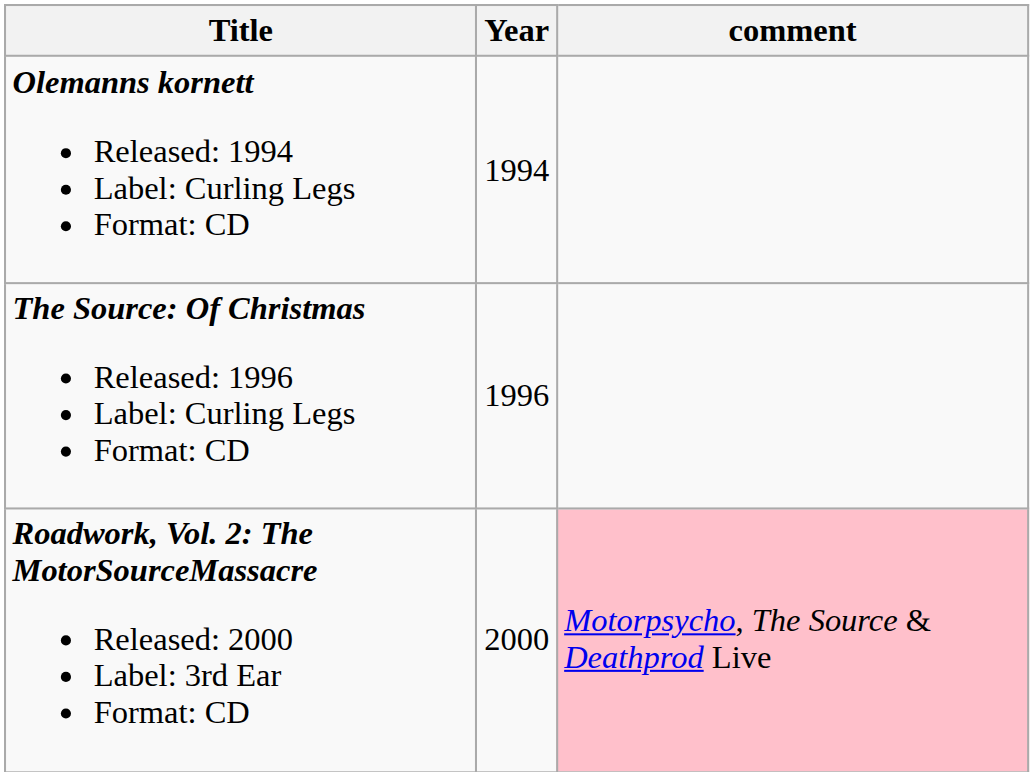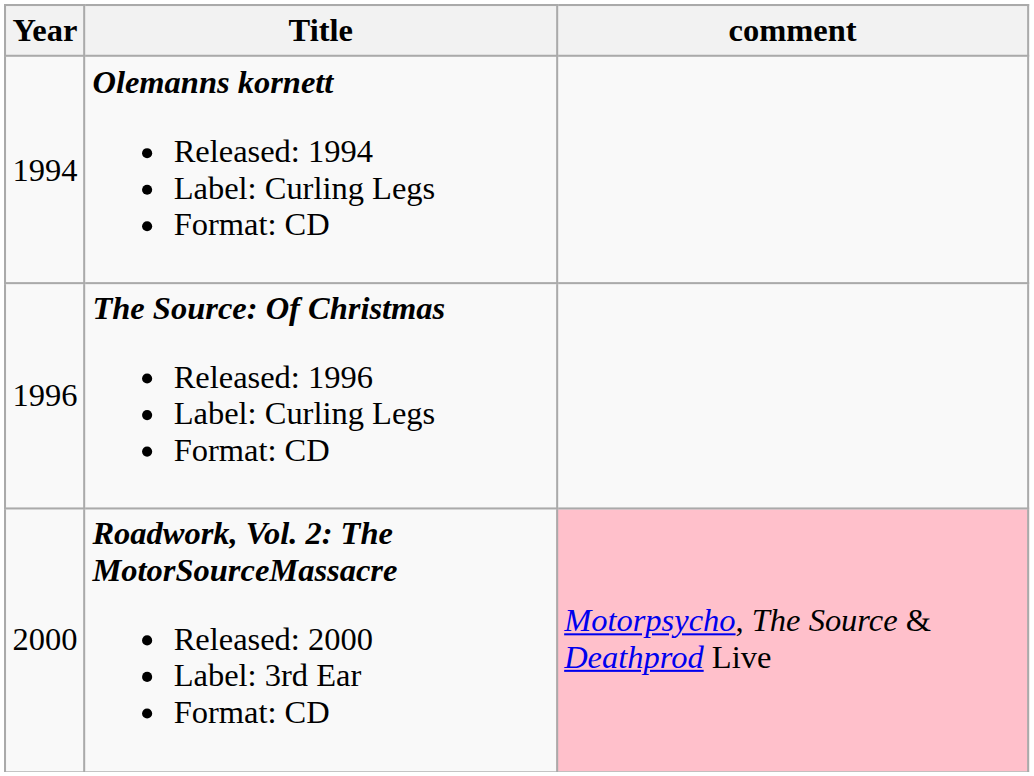columns swapped: (517, 30) <-> (241, 30)
